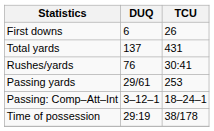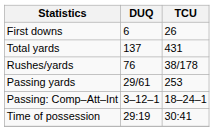(178, 65) 30:41 -> (181, 65) 38/178
(181, 117) 38/178 -> (178, 117) 30:41
